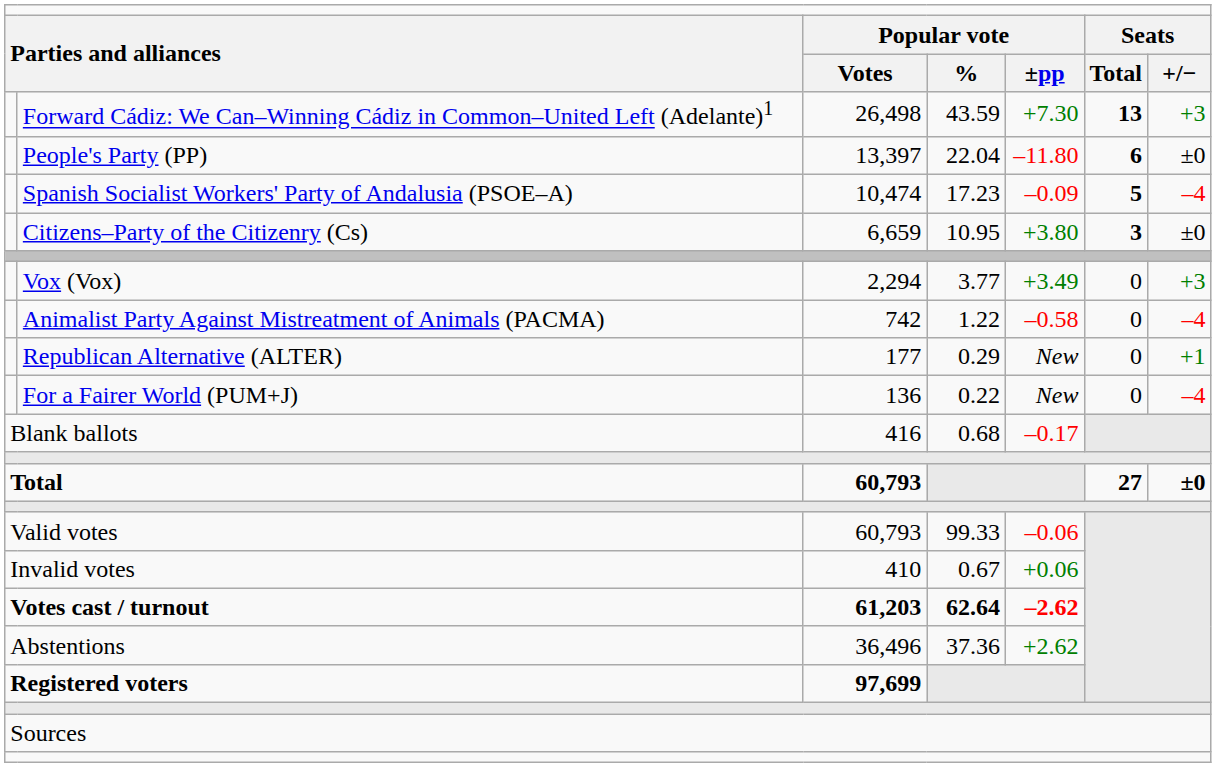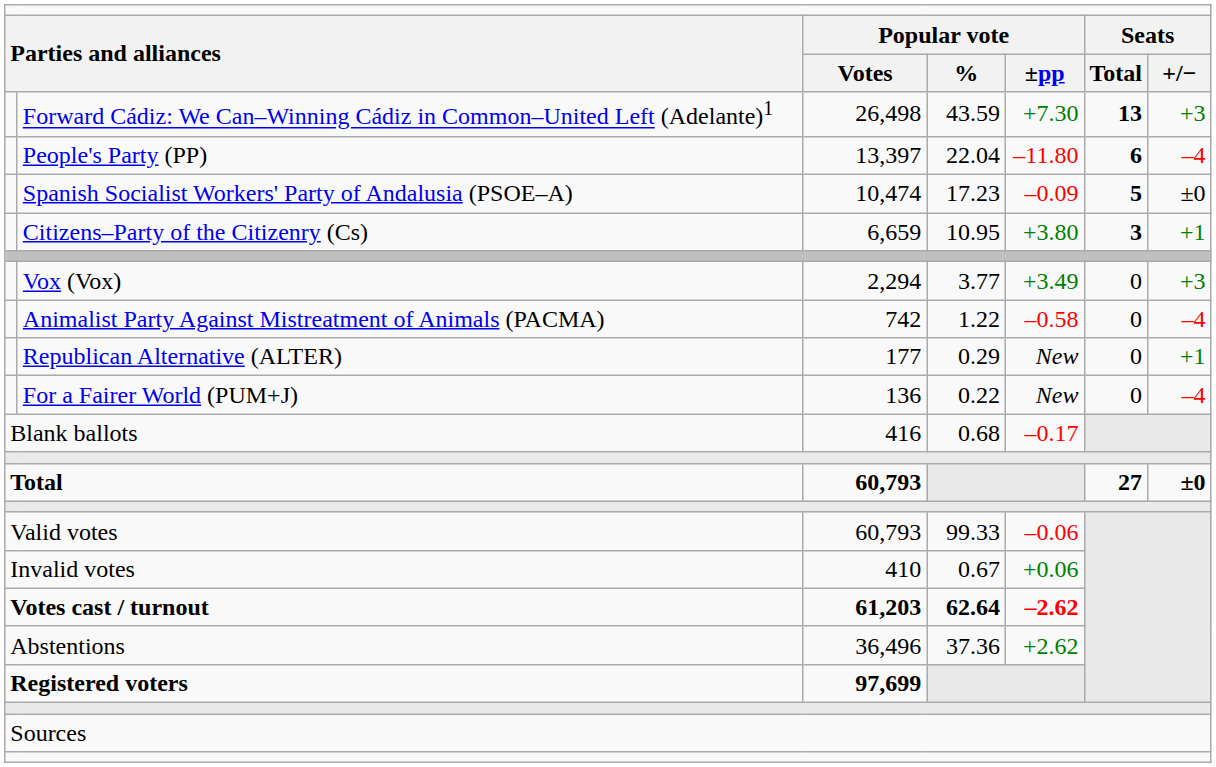(1193, 155) ±0 -> (1194, 155) –4
(1194, 193) –4 -> (1193, 193) ±0
(1193, 231) ±0 -> (1193, 231) +1
